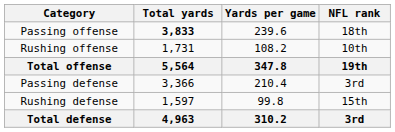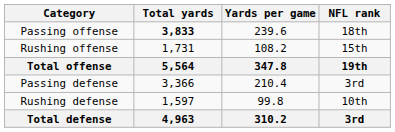(354, 48) 10th -> (354, 48) 15th
(354, 101) 15th -> (354, 101) 10th
